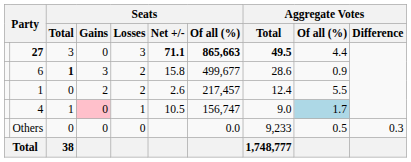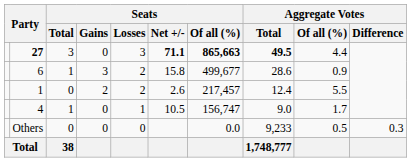(71, 71) bold -> (71, 71) normal
(105, 109) pink background -> (105, 109) no background
(340, 109) lightblue background -> (340, 109) no background
